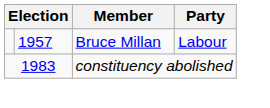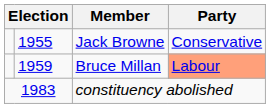+ row: (120, 41)
(35, 41) 1957 -> (35, 66) 1959
(202, 41) no background -> (196, 66) lightsalmon background
